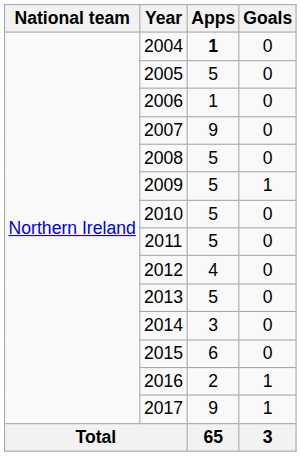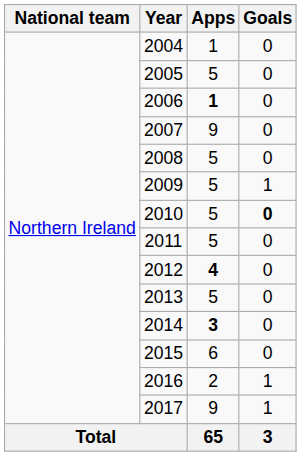(213, 46) bold -> (213, 46) normal
(213, 102) normal -> (213, 102) bold
(268, 213) normal -> (268, 213) bold
(213, 269) normal -> (213, 269) bold
(213, 325) normal -> (213, 325) bold
